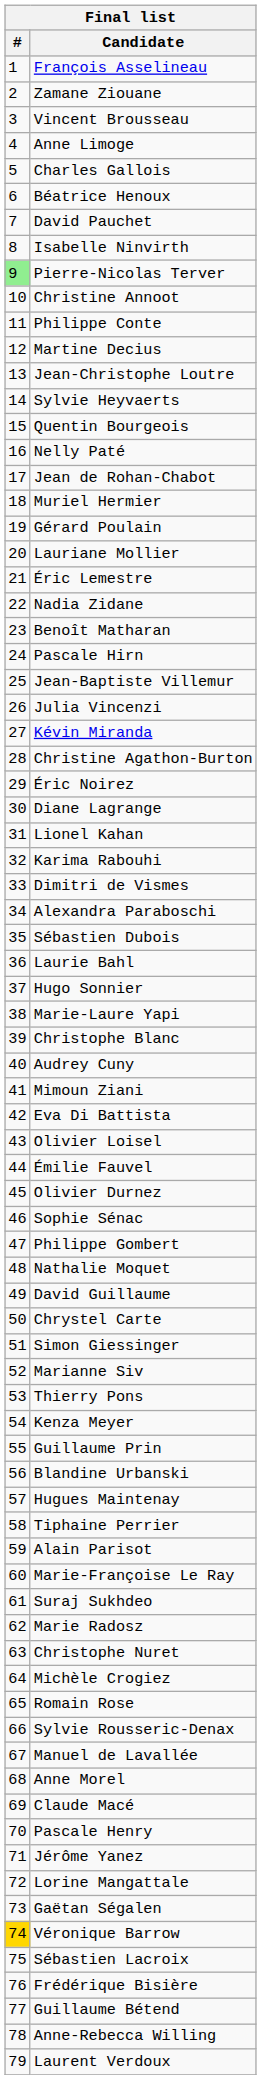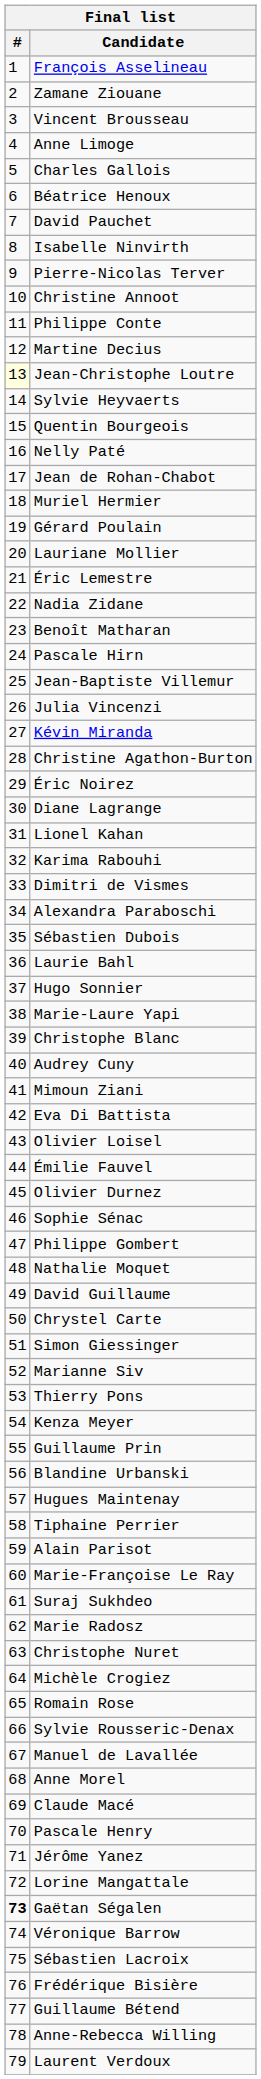(13, 273) lightgreen background -> (13, 273) no background
(17, 375) no background -> (17, 375) lightyellow background
(17, 1909) normal -> (17, 1909) bold
(17, 1934) gold background -> (17, 1934) no background
